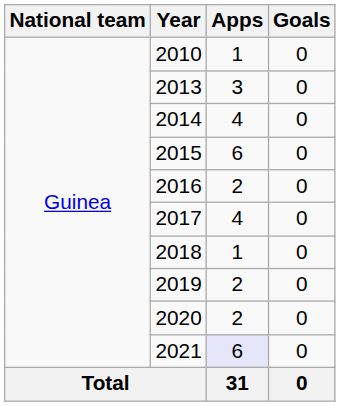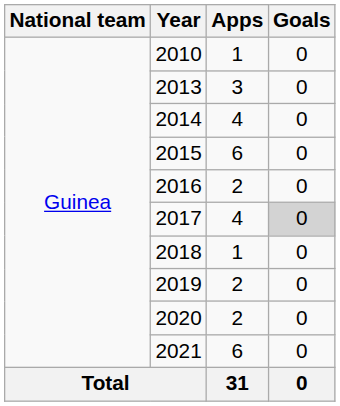(302, 218) no background -> (302, 218) lightgrey background
(237, 350) lavender background -> (237, 350) no background
